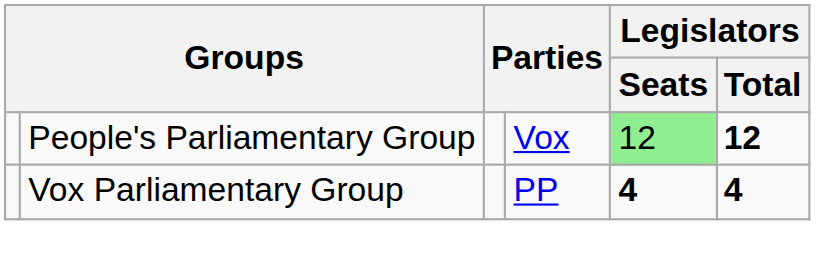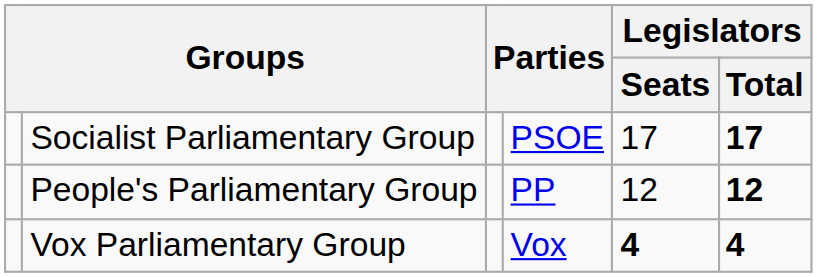+ row: (253, 137)
(542, 137) Vox -> (533, 191) PP
(637, 137) lightgreen background -> (639, 191) no background
(536, 191) PP -> (539, 244) Vox
